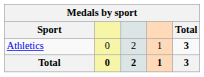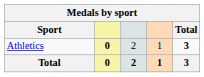(107, 47) normal -> (107, 47) bold
